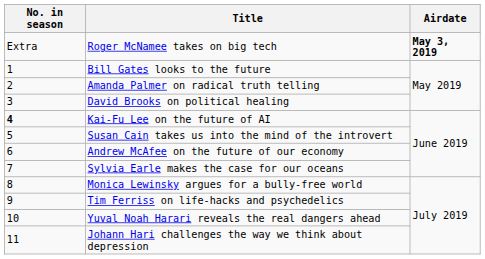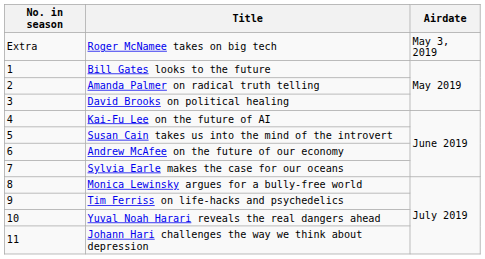(431, 47) bold -> (431, 47) normal
(10, 119) bold -> (10, 119) normal
